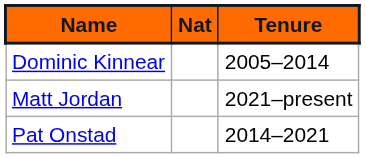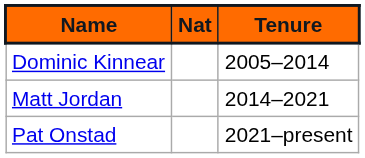(289, 98) 2021–present -> (277, 98) 2014–2021
(277, 135) 2014–2021 -> (289, 135) 2021–present
